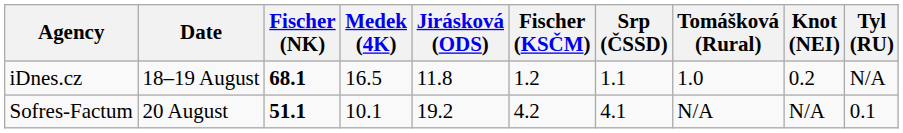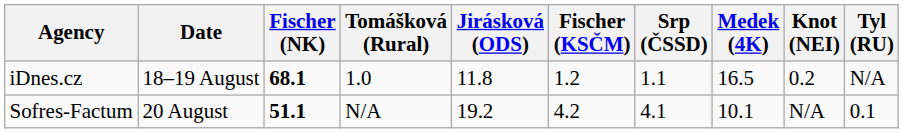columns swapped: (376, 32) <-> (728, 32)
